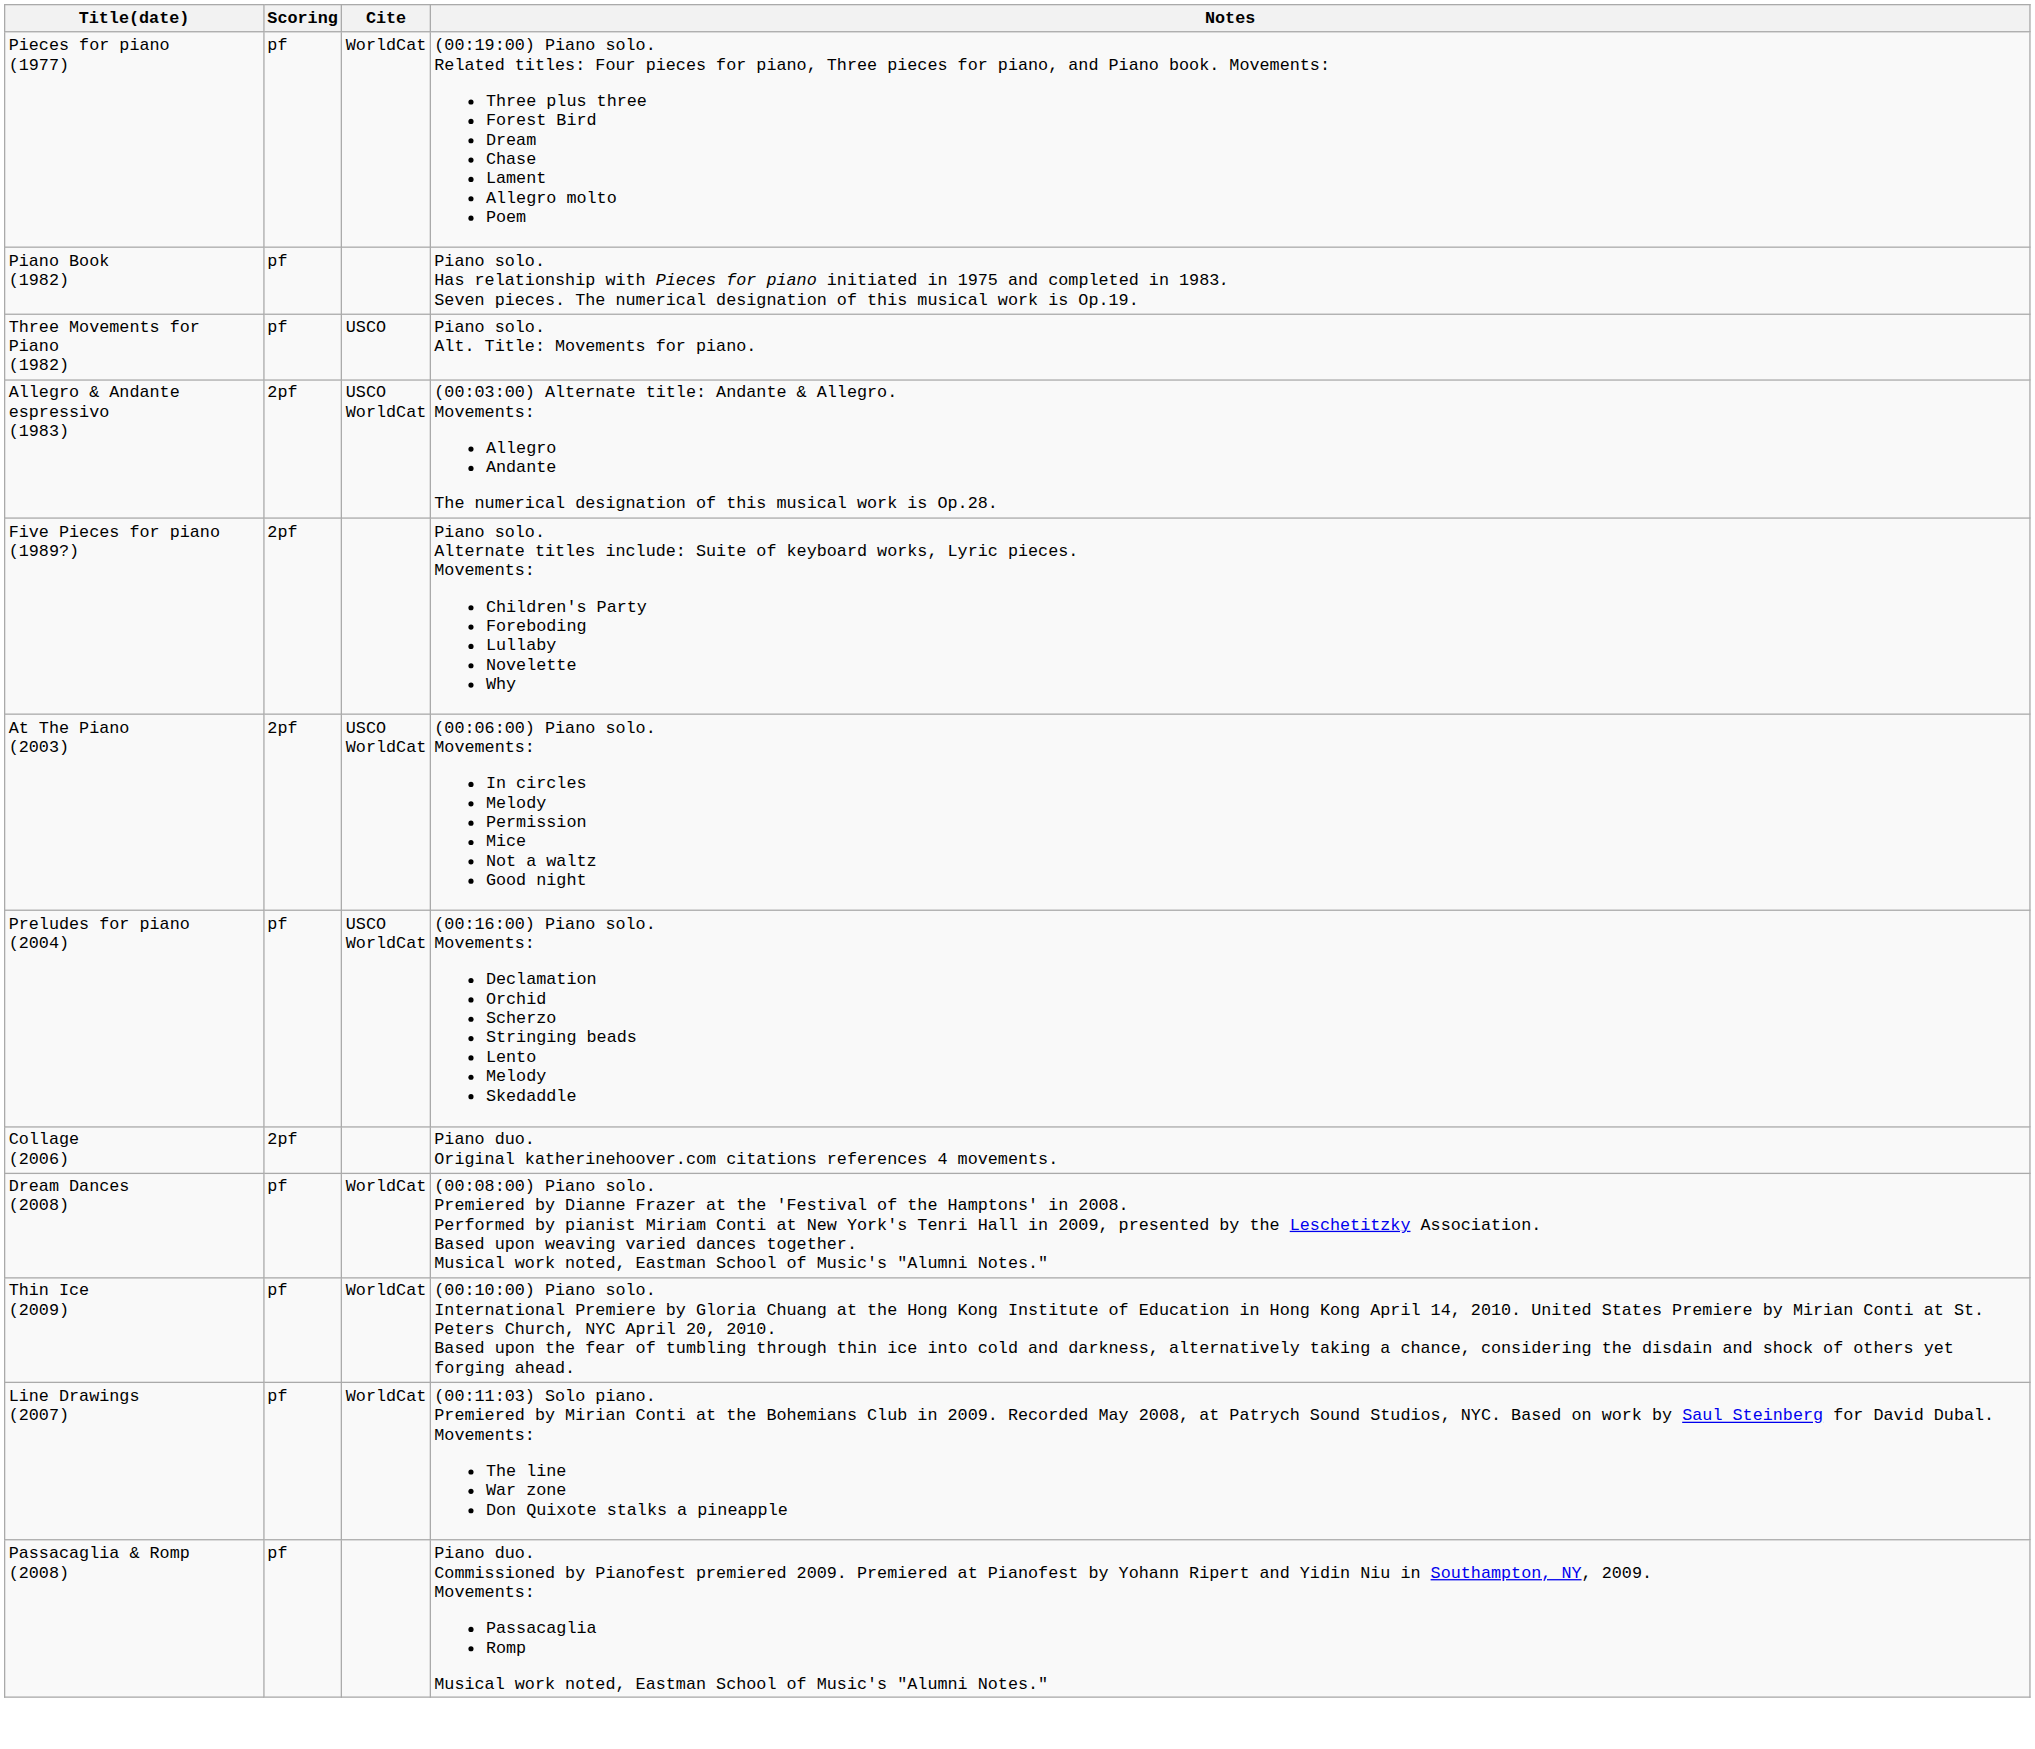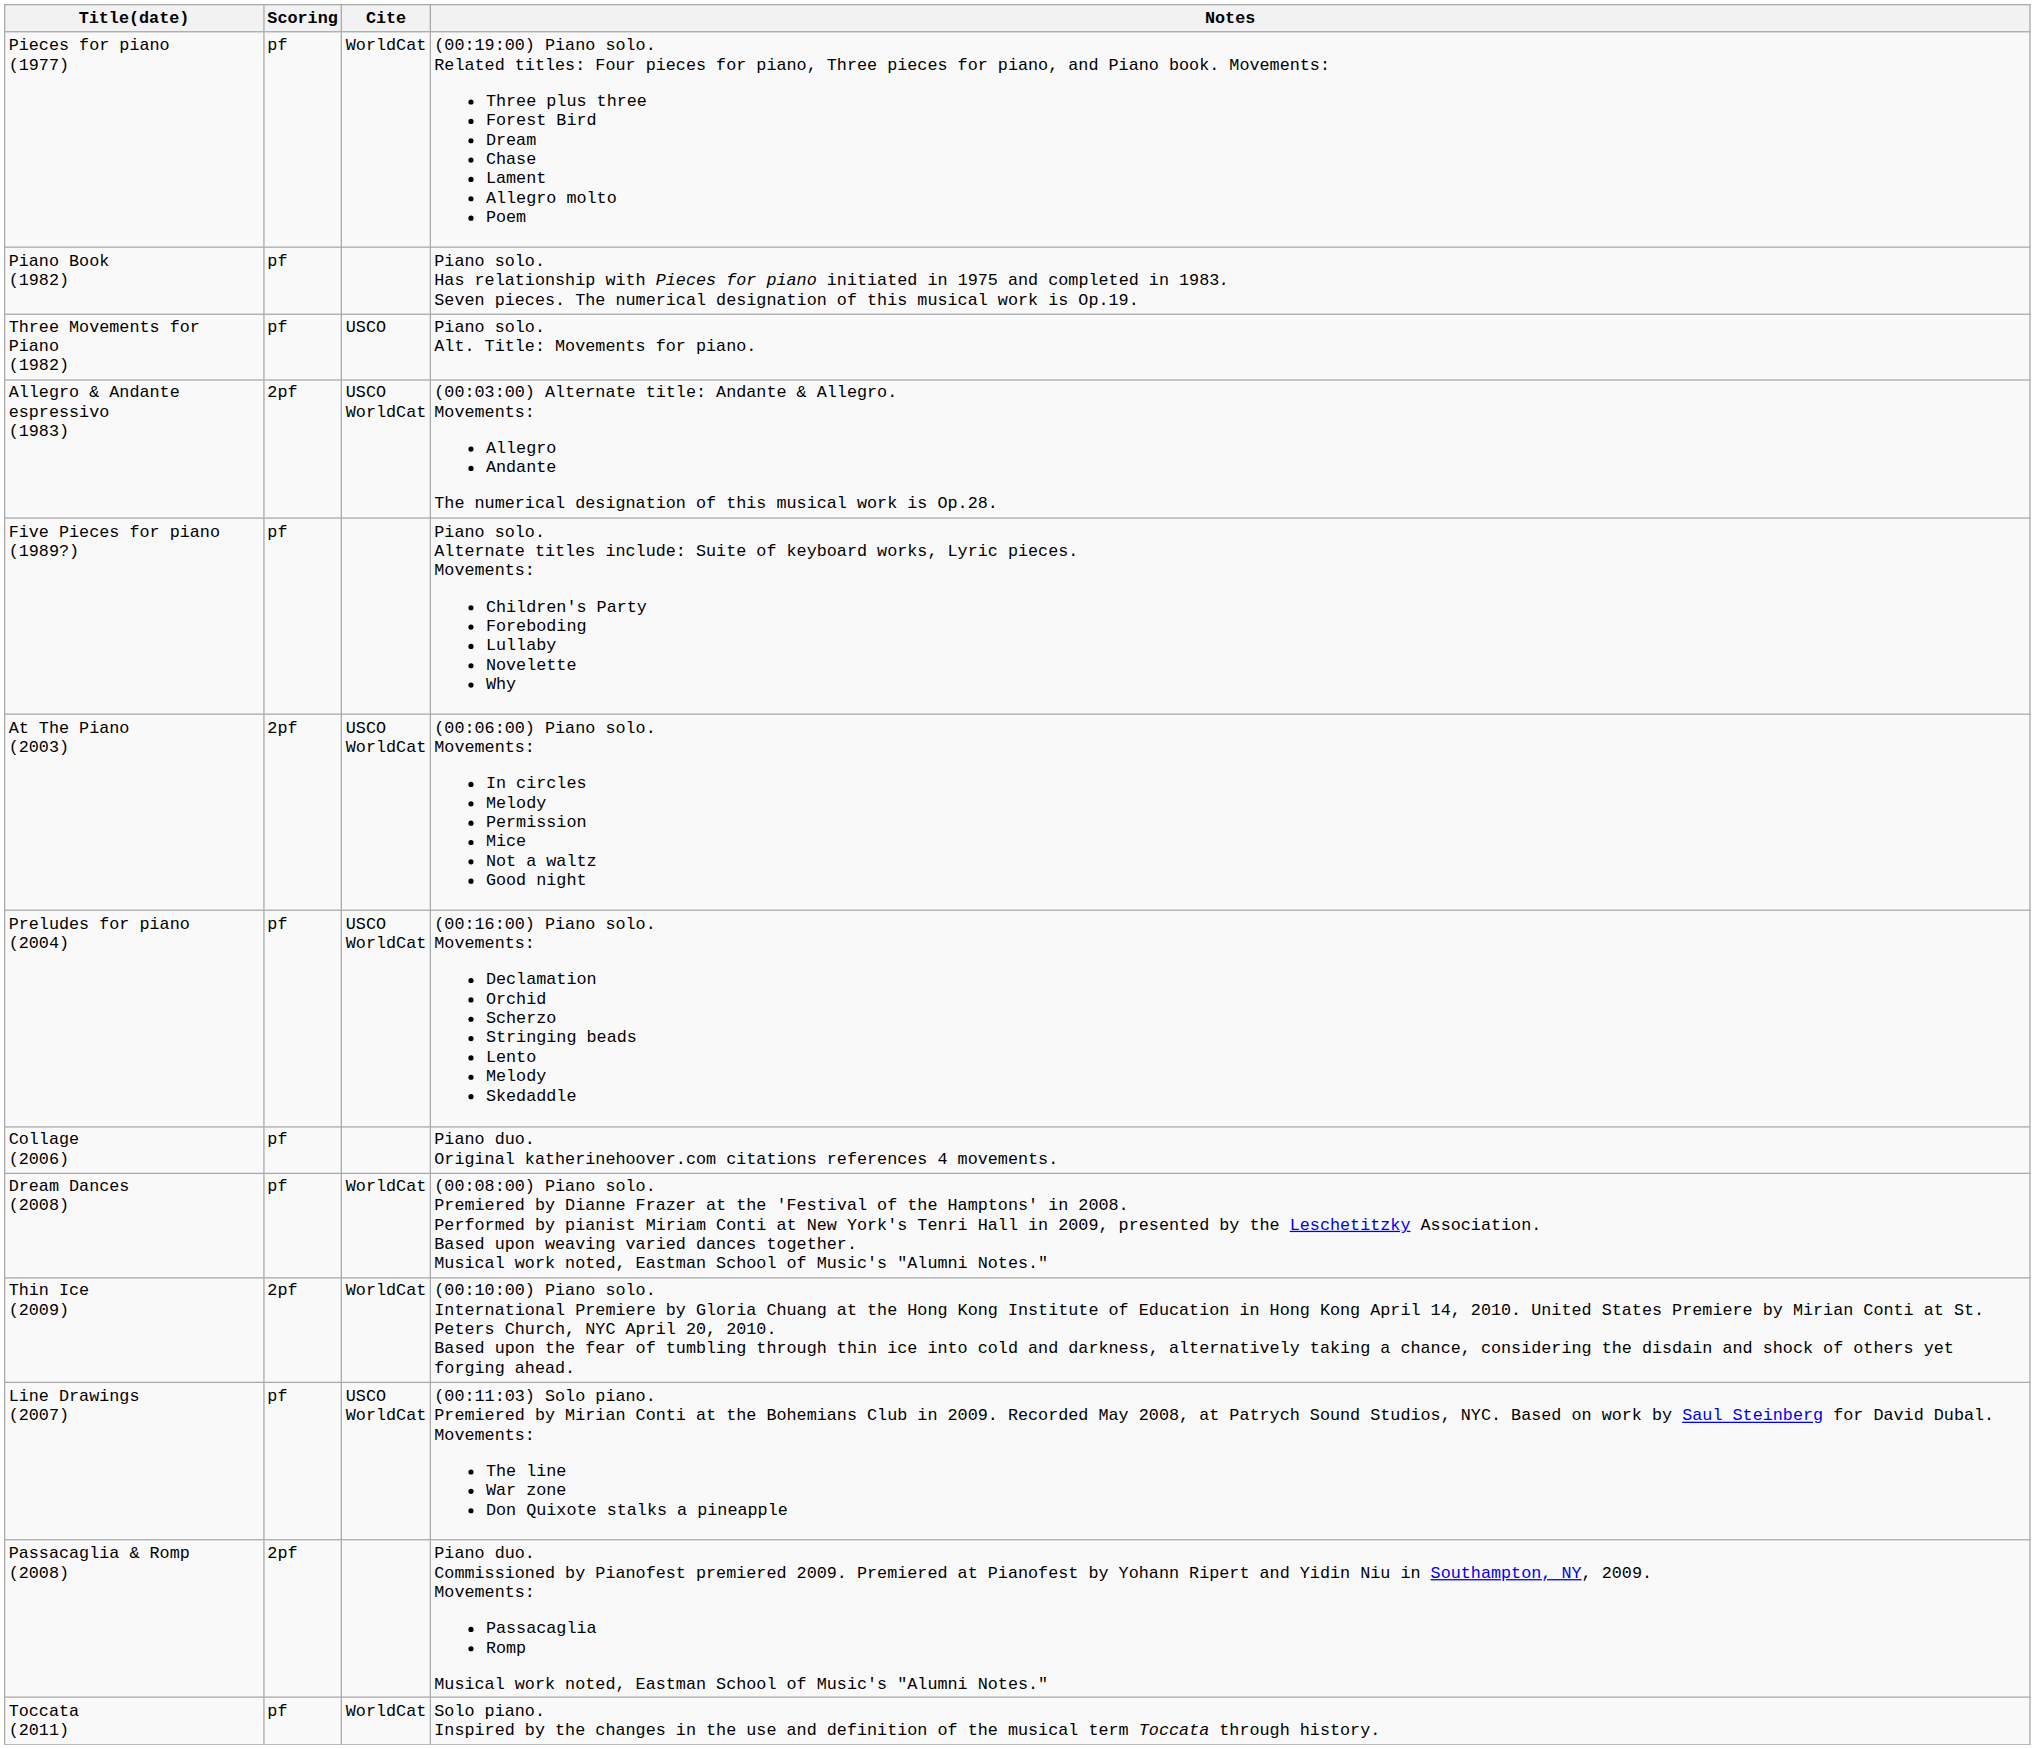(282, 532) 2pf -> (277, 532) pf
(282, 1140) 2pf -> (277, 1140) pf
(277, 1291) pf -> (282, 1291) 2pf
(386, 1396) WorldCat -> (386, 1406) USCO WorldCat
(277, 1554) pf -> (282, 1554) 2pf
+ row: (44, 1721)
